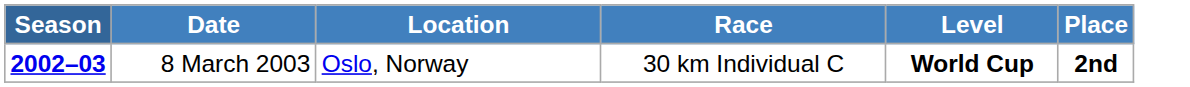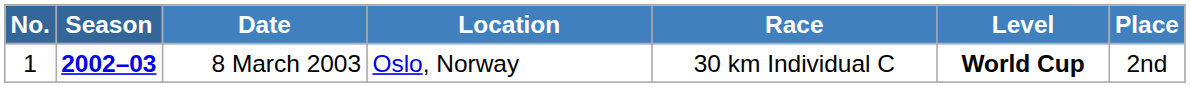+ column: (30, 24)
(1096, 63) bold -> (1147, 63) normal
